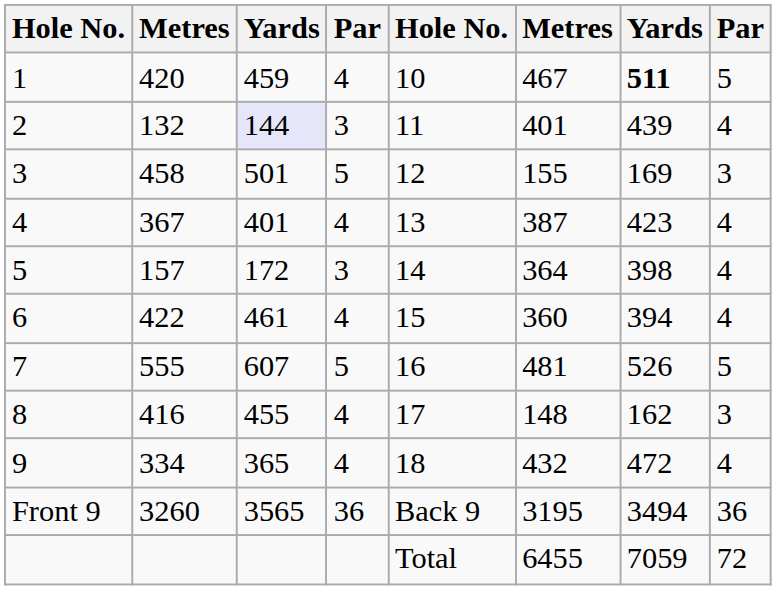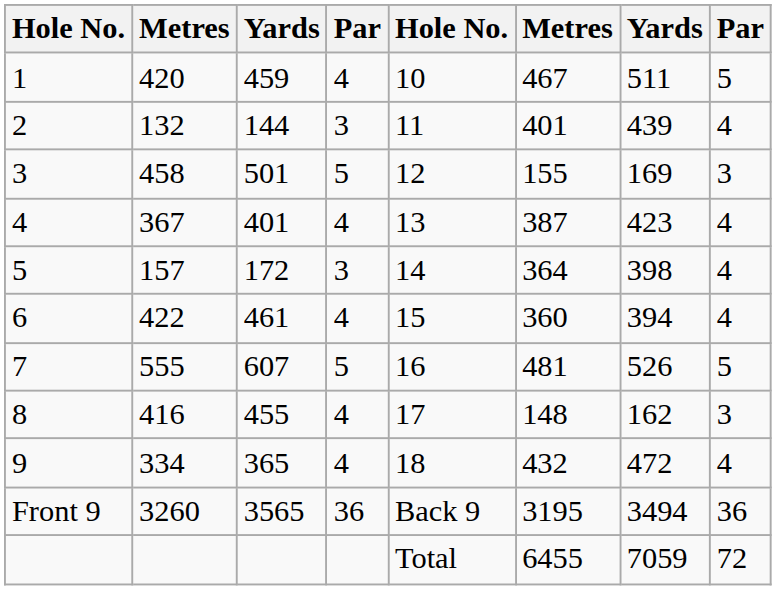(649, 76) bold -> (649, 76) normal
(266, 125) lavender background -> (266, 125) no background
